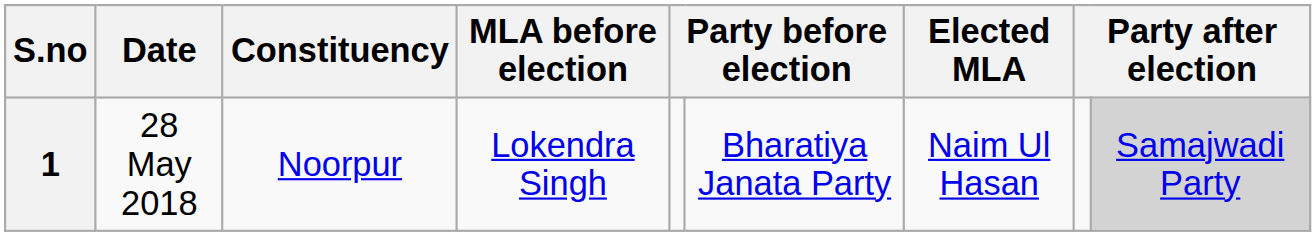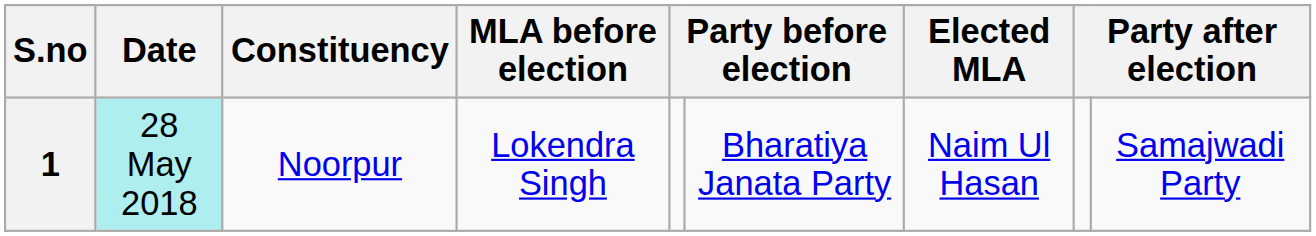(159, 163) no background -> (159, 163) paleturquoise background
(1200, 163) lightgrey background -> (1200, 163) no background
